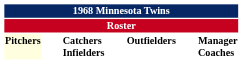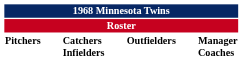(23, 40) lightyellow background -> (23, 40) no background
